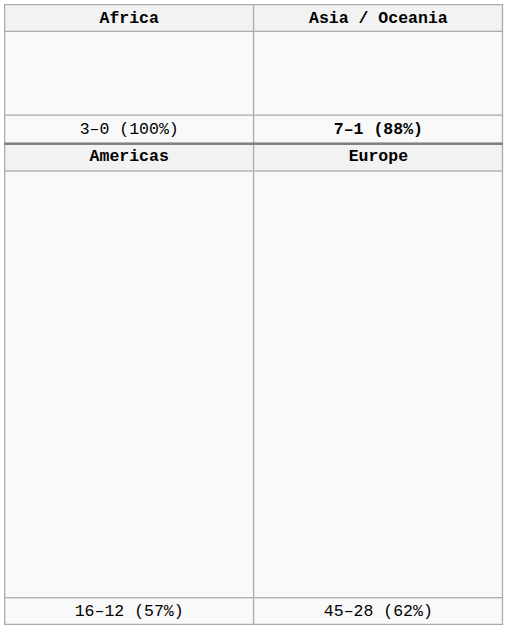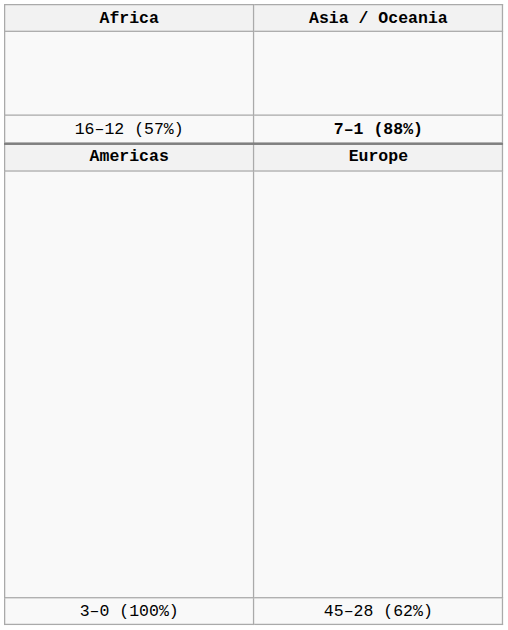(129, 129) 3–0 (100%) -> (129, 129) 16–12 (57%)
(129, 611) 16–12 (57%) -> (129, 611) 3–0 (100%)
